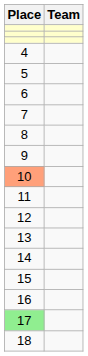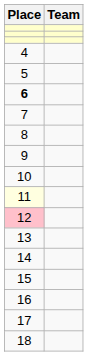(24, 94) normal -> (24, 94) bold
(24, 176) lightsalmon background -> (24, 176) no background
(24, 197) no background -> (24, 197) lightyellow background
(24, 217) no background -> (24, 217) pink background
(24, 320) lightgreen background -> (24, 320) no background
